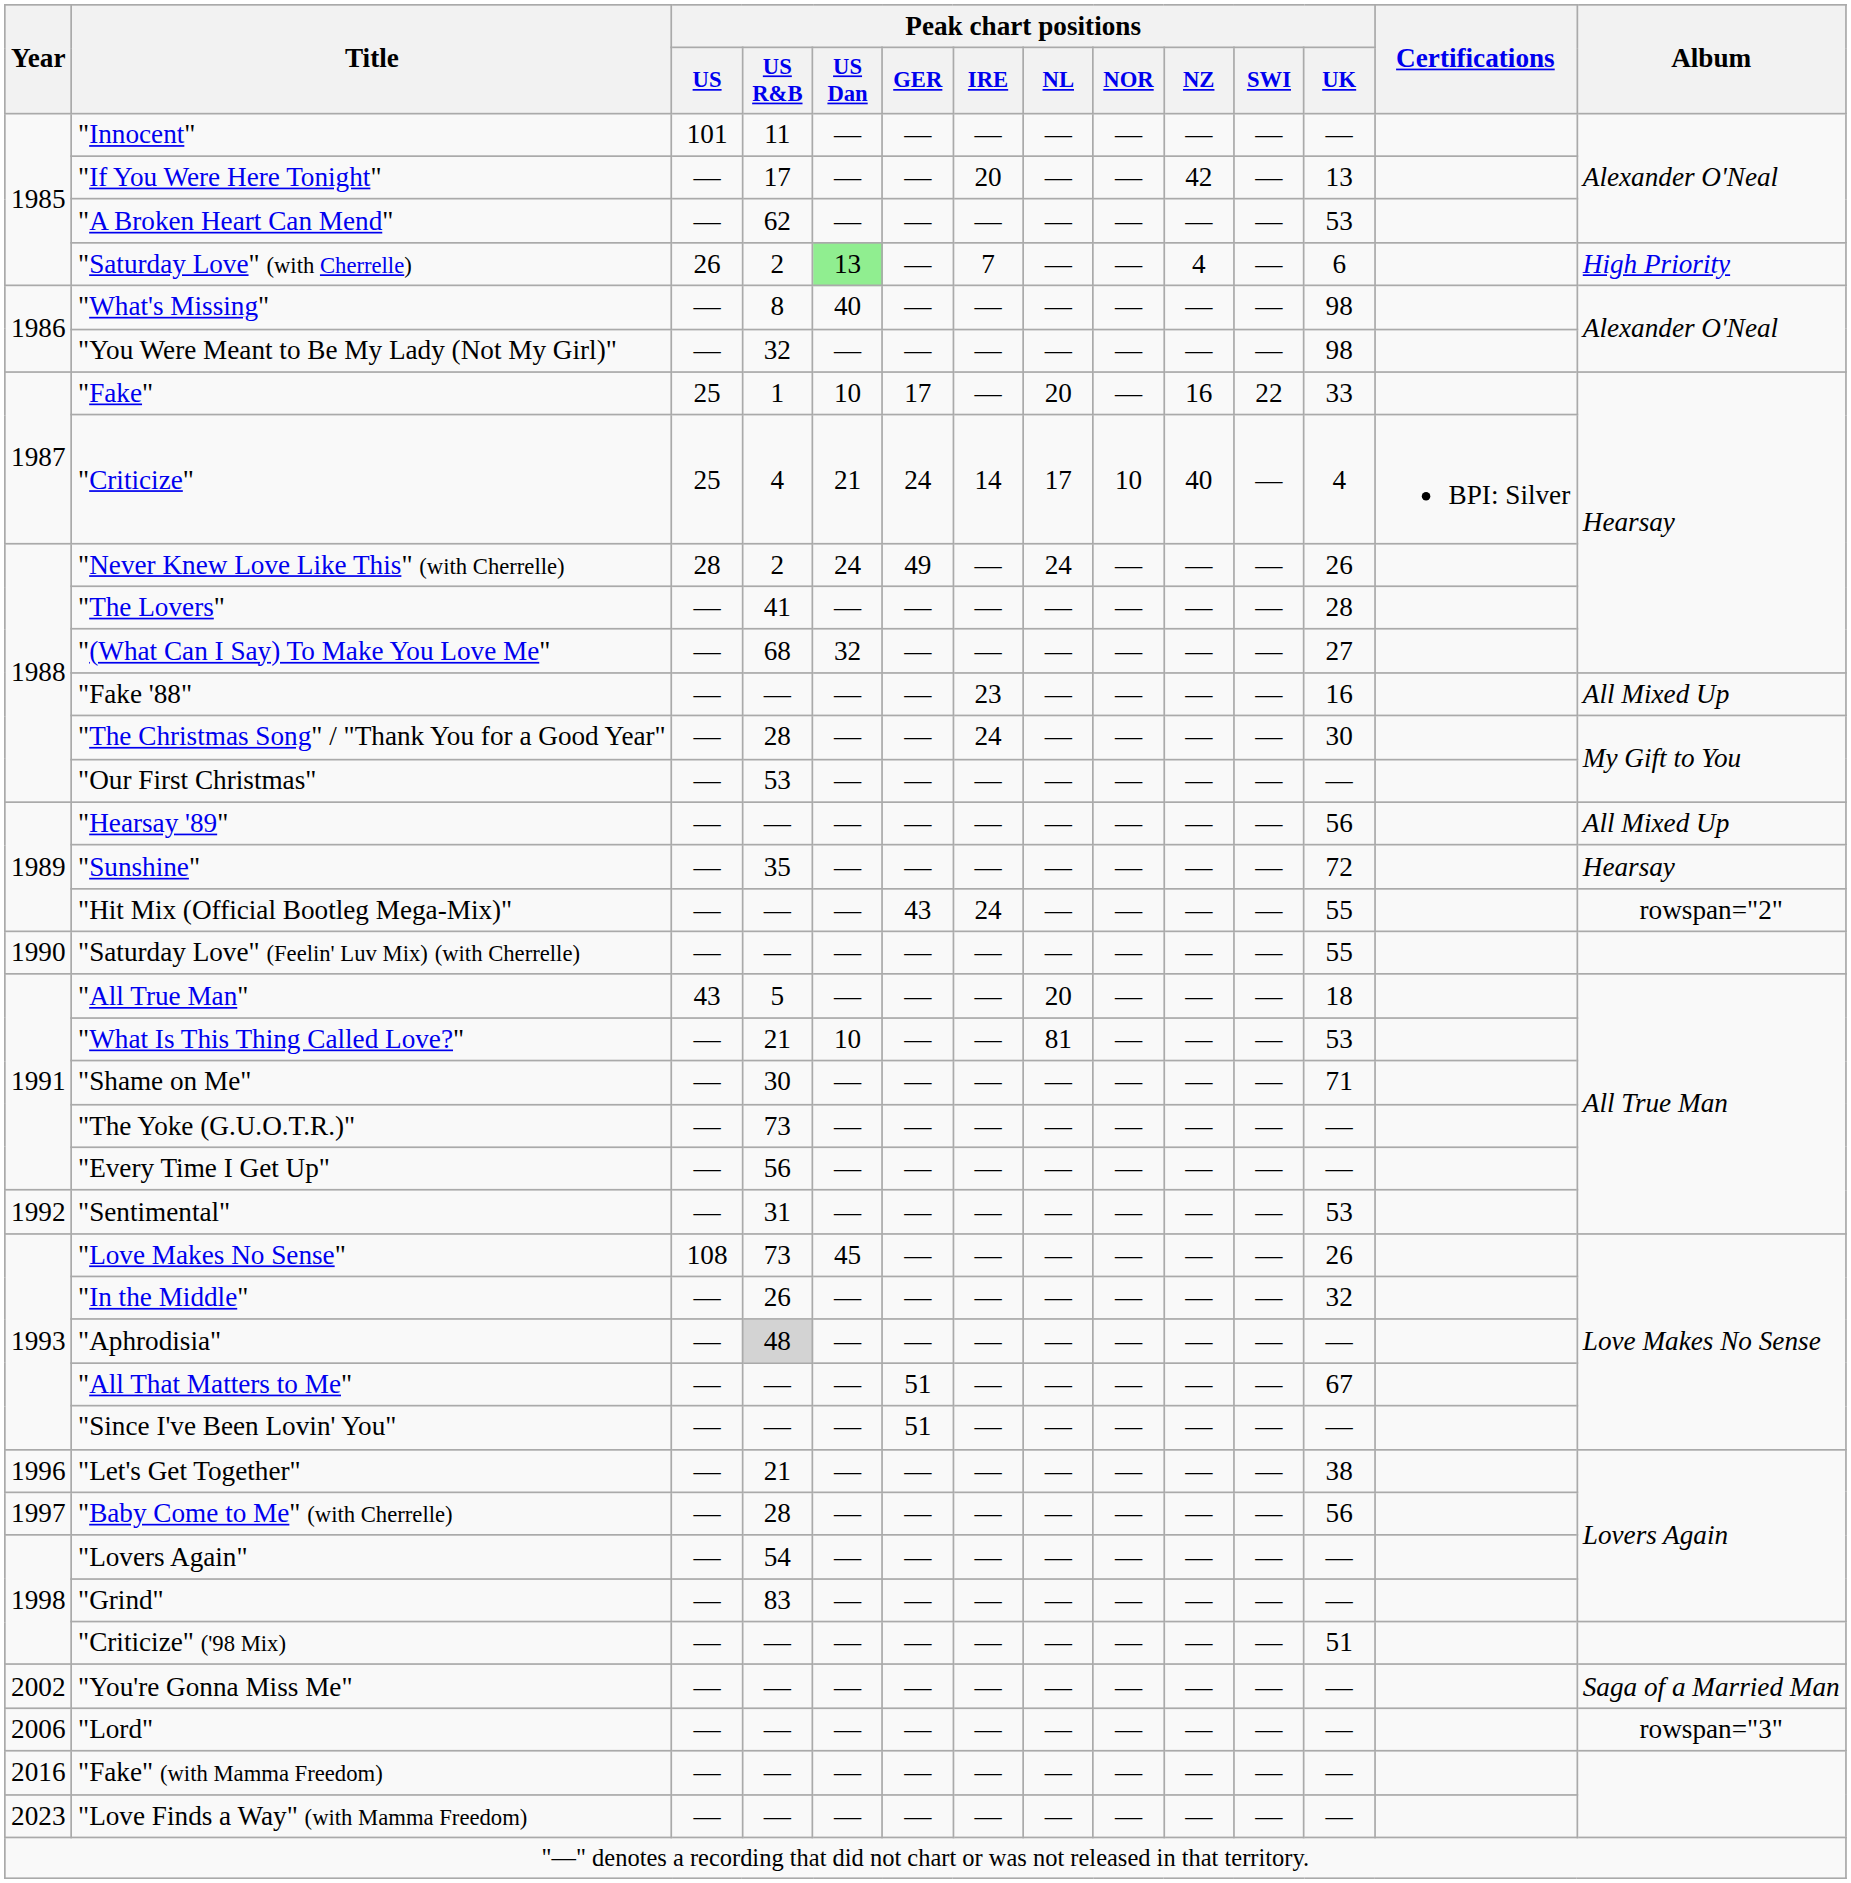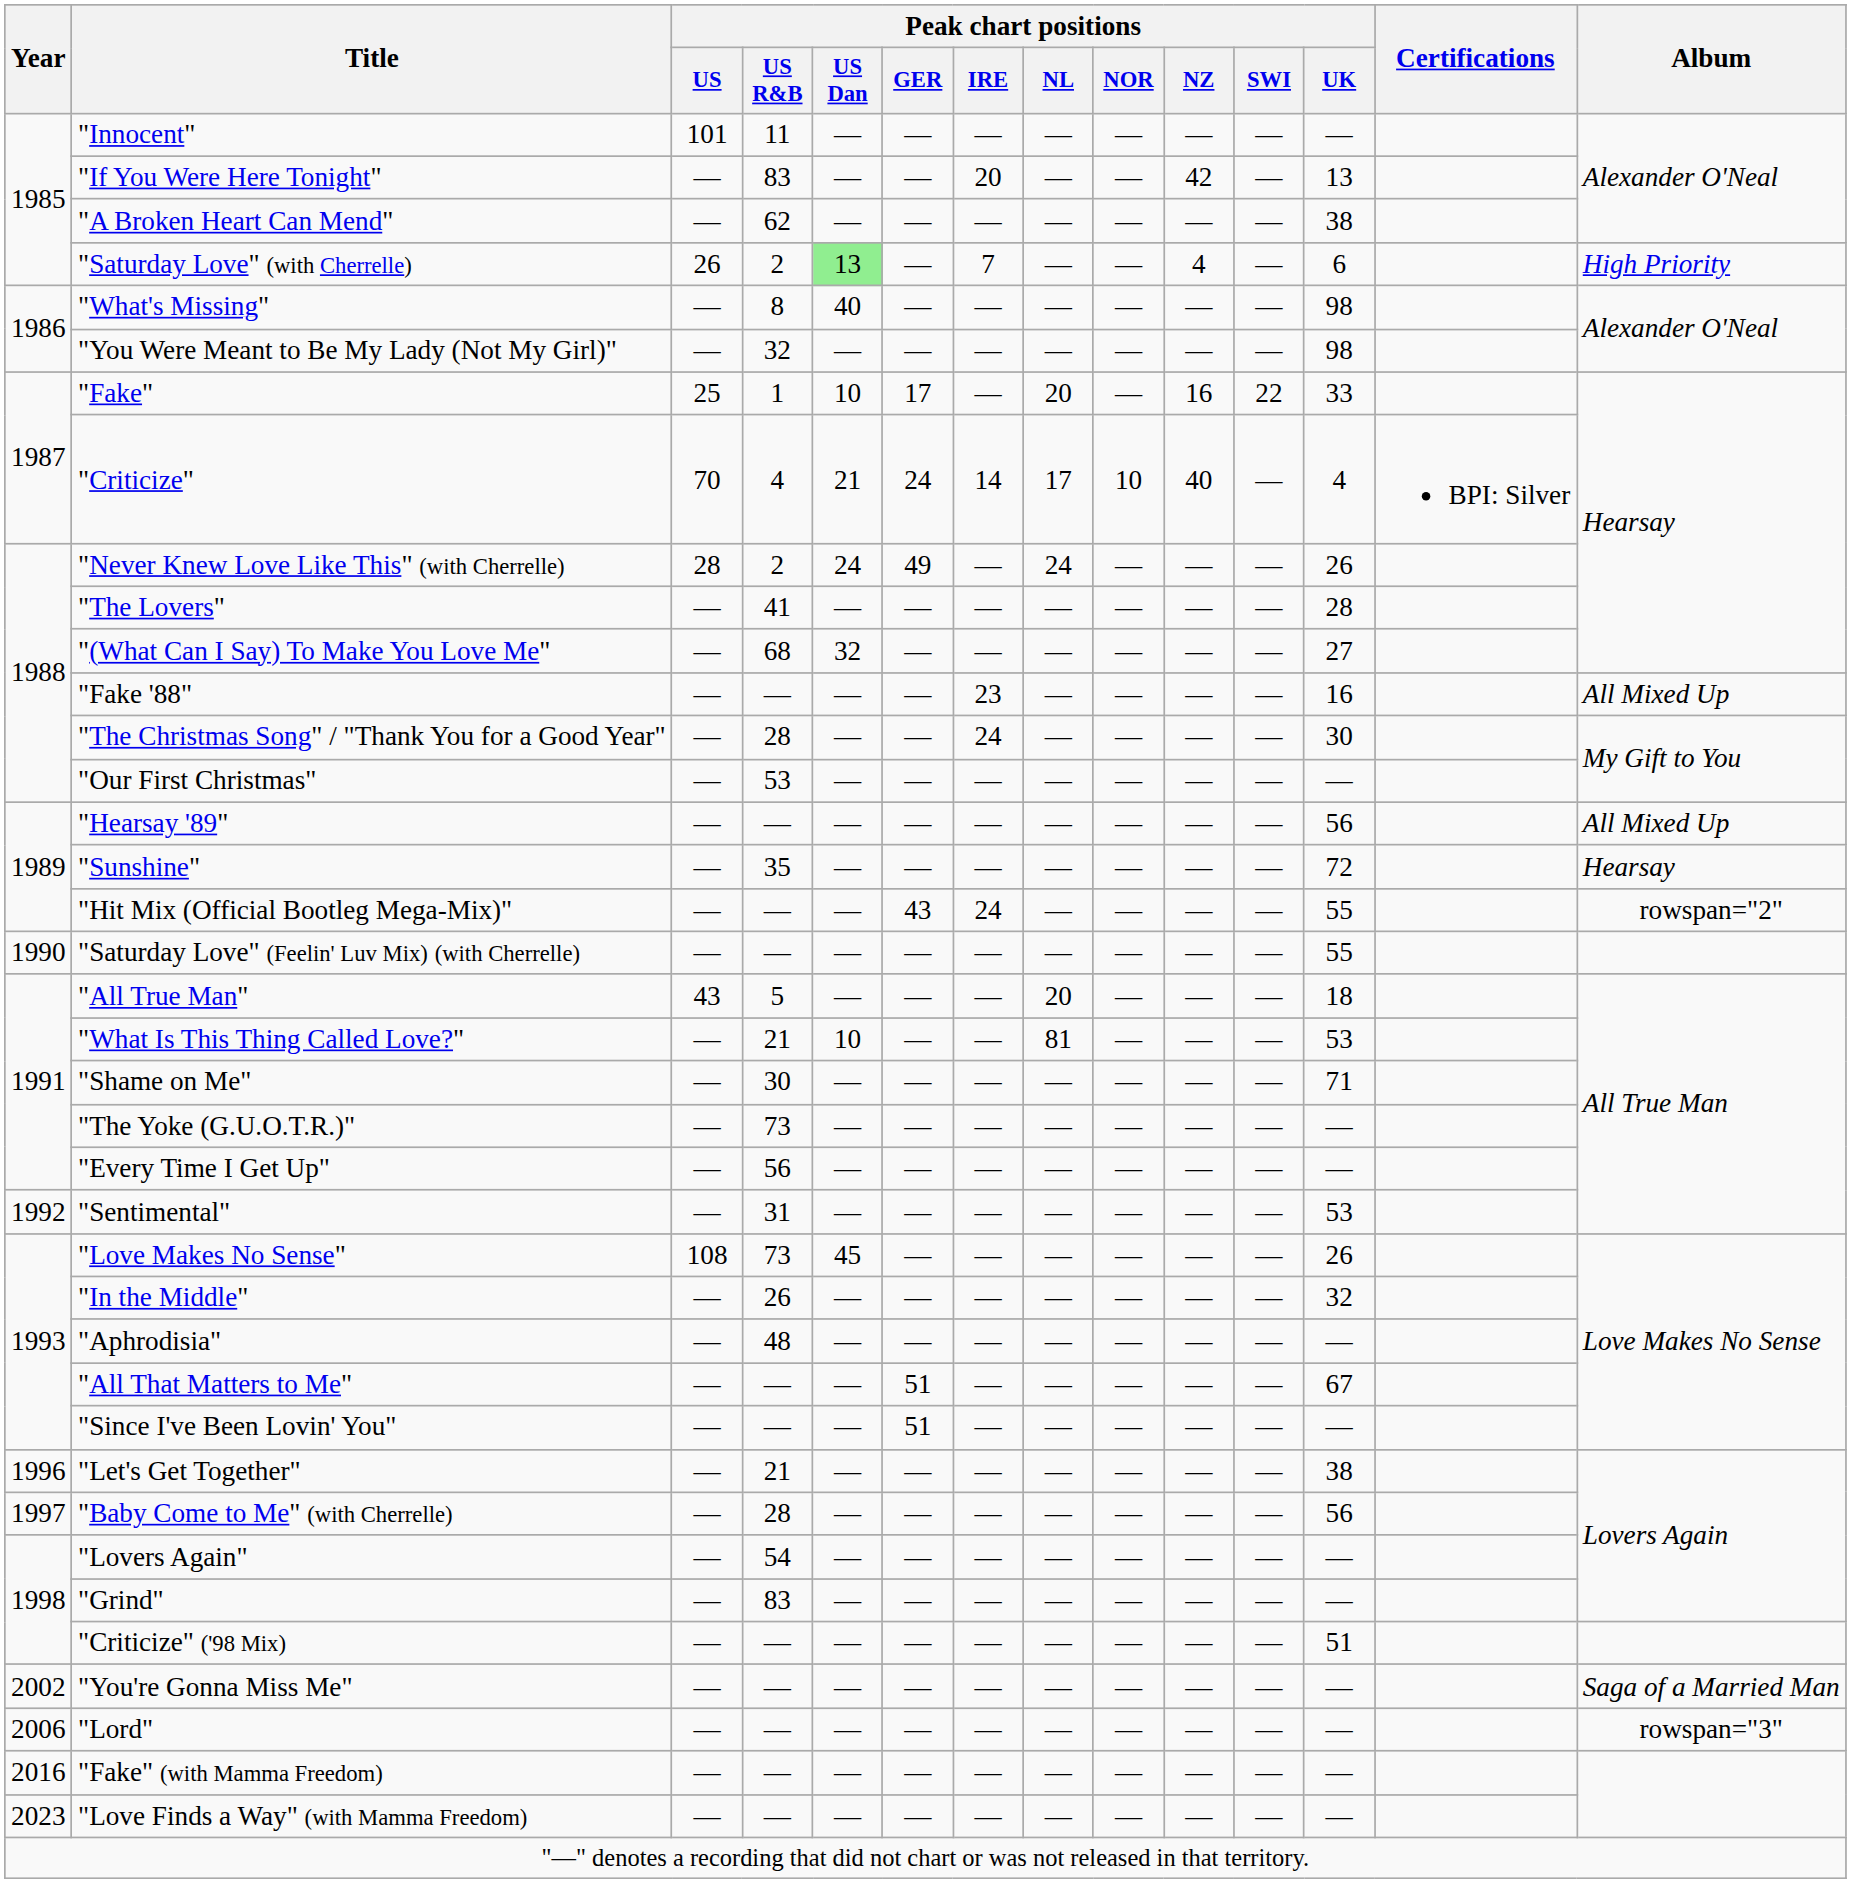(777, 177) 17 -> (777, 177) 83
(1339, 220) 53 -> (1339, 220) 38
(707, 478) 25 -> (707, 478) 70
(777, 1340) lightgrey background -> (777, 1340) no background
